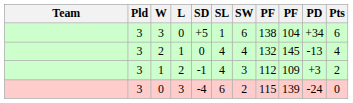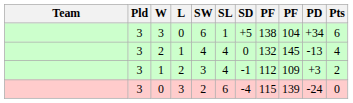columns swapped: (244, 13) <-> (202, 13)
